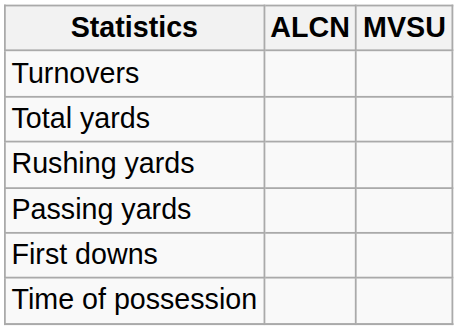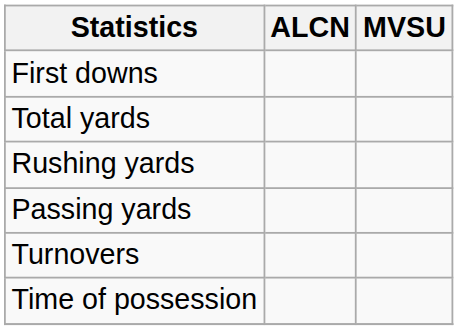rows swapped: (85, 254) <-> (75, 73)
